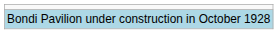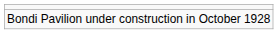(139, 19) lightblue background -> (139, 19) no background
